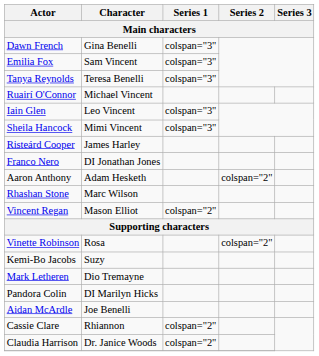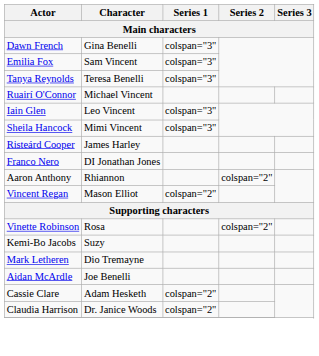(115, 177) Adam Hesketh -> (104, 177) Rhiannon
- row: (38, 194)
- row: (37, 293)
(104, 326) Rhiannon -> (115, 293) Adam Hesketh
